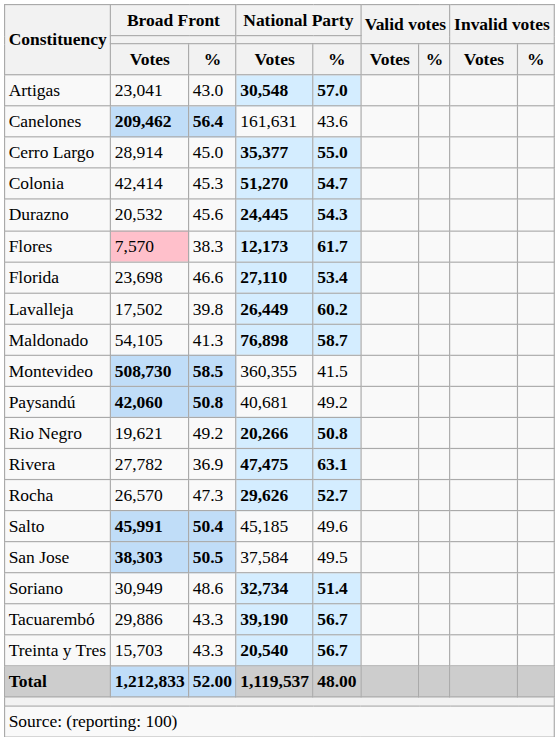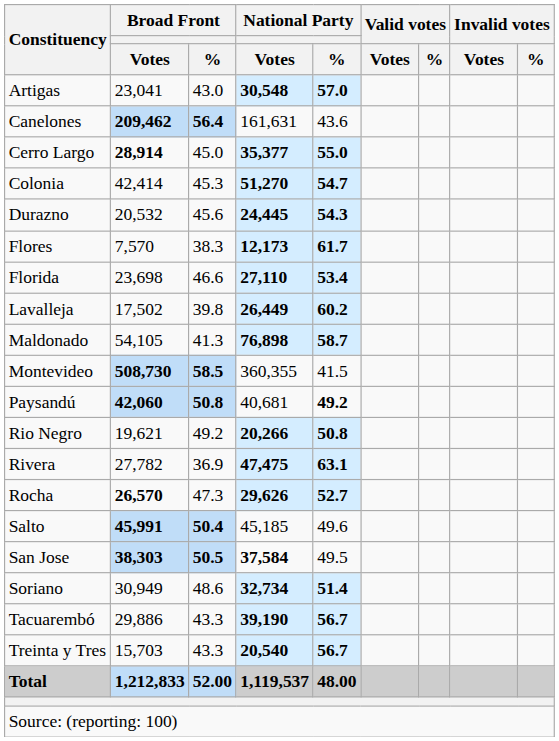(139, 152) normal -> (139, 152) bold
(134, 246) pink background -> (134, 246) no background
(332, 401) normal -> (332, 401) bold
(139, 495) normal -> (139, 495) bold
(264, 557) normal -> (264, 557) bold
